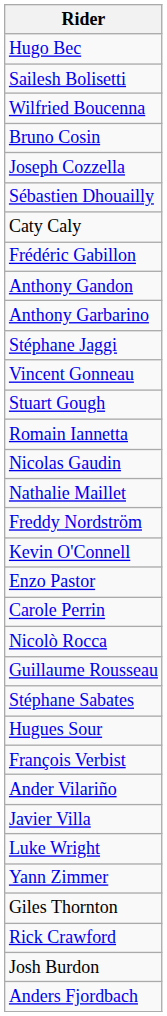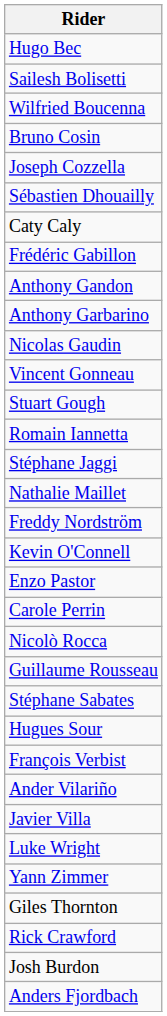(63, 344) Stéphane Jaggi -> (65, 344) Nicolas Gaudin
(65, 463) Nicolas Gaudin -> (63, 463) Stéphane Jaggi
